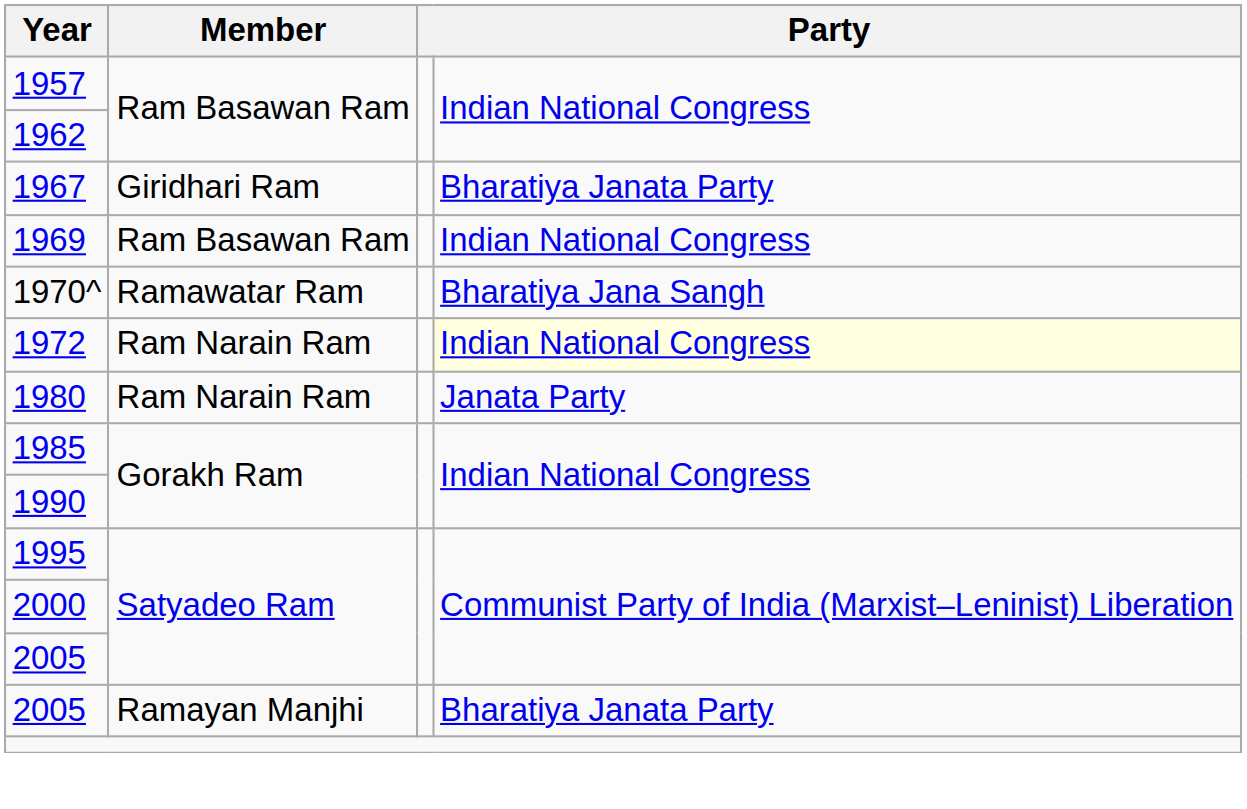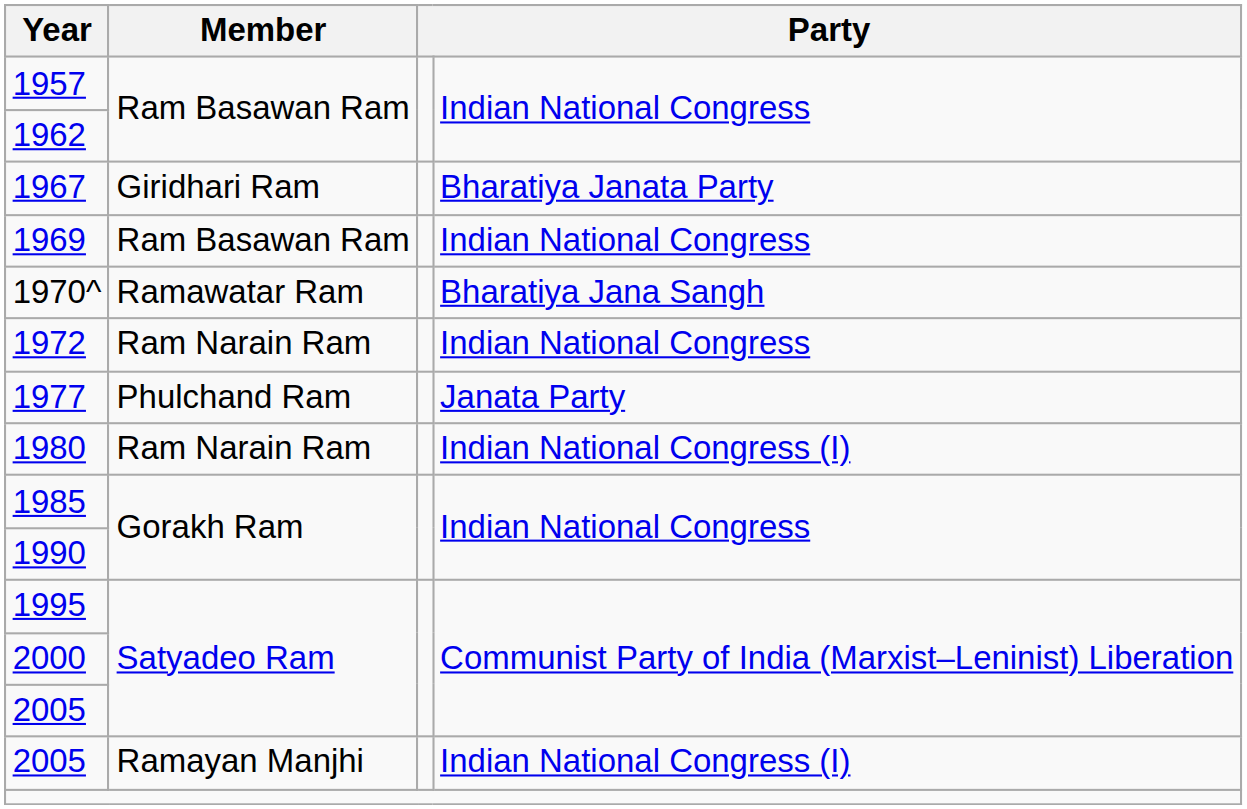(625, 344) lightyellow background -> (625, 344) no background
+ row: (49, 396)
(533, 396) Janata Party -> (645, 448) Indian National Congress (I)
(607, 710) Bharatiya Janata Party -> (645, 762) Indian National Congress (I)
